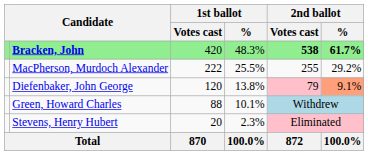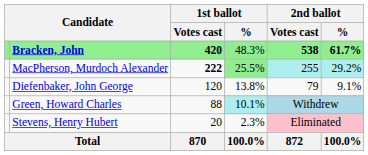(213, 50) normal -> (213, 50) bold
(213, 68) normal -> (213, 68) bold
(250, 68) no background -> (250, 68) lightgreen background
(310, 68) no background -> (310, 68) paleturquoise background
(346, 68) no background -> (346, 68) paleturquoise background
(313, 86) pink background -> (313, 86) no background
(349, 86) lightsalmon background -> (349, 86) no background
(250, 104) no background -> (250, 104) paleturquoise background
